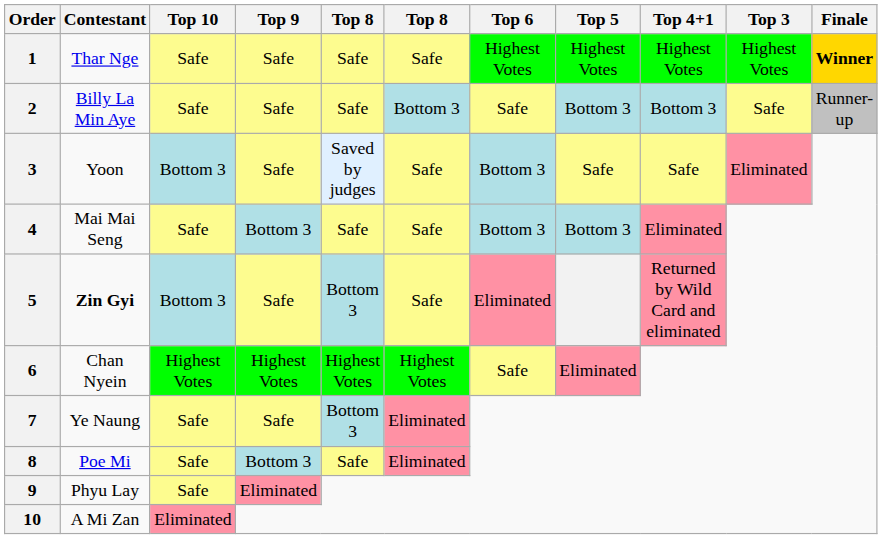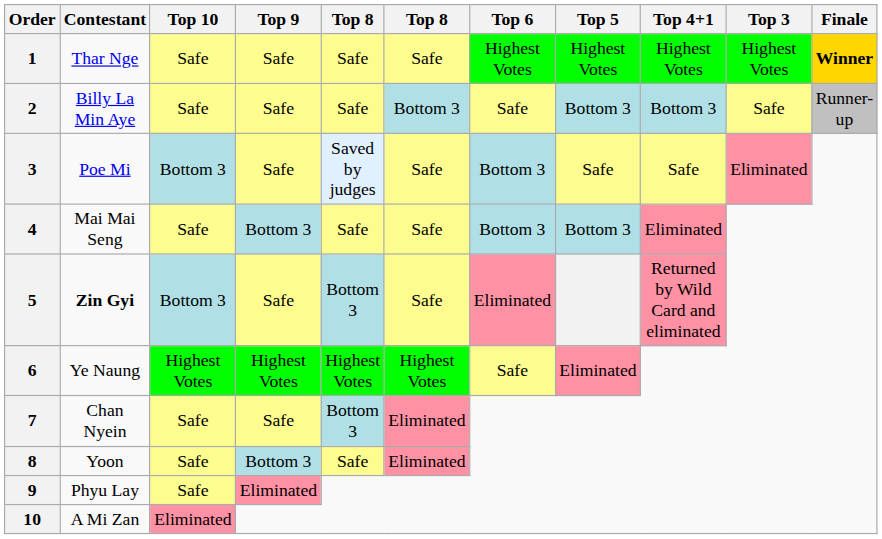(105, 169) Yoon -> (105, 169) Poe Mi
(105, 371) Chan Nyein -> (105, 371) Ye Naung
(105, 421) Ye Naung -> (105, 421) Chan Nyein
(105, 460) Poe Mi -> (105, 460) Yoon
